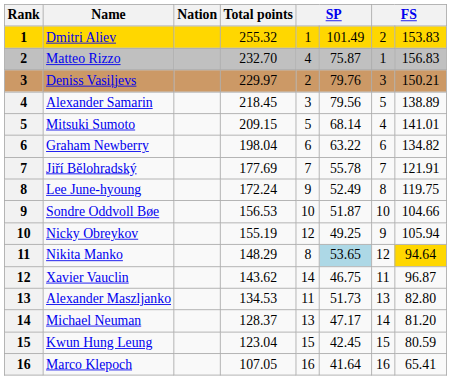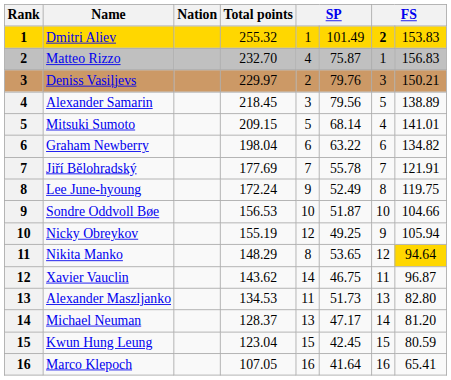(383, 37) normal -> (383, 37) bold
(345, 255) lightblue background -> (345, 255) no background
